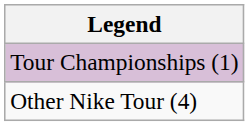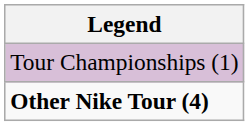(104, 101) normal -> (110, 101) bold
